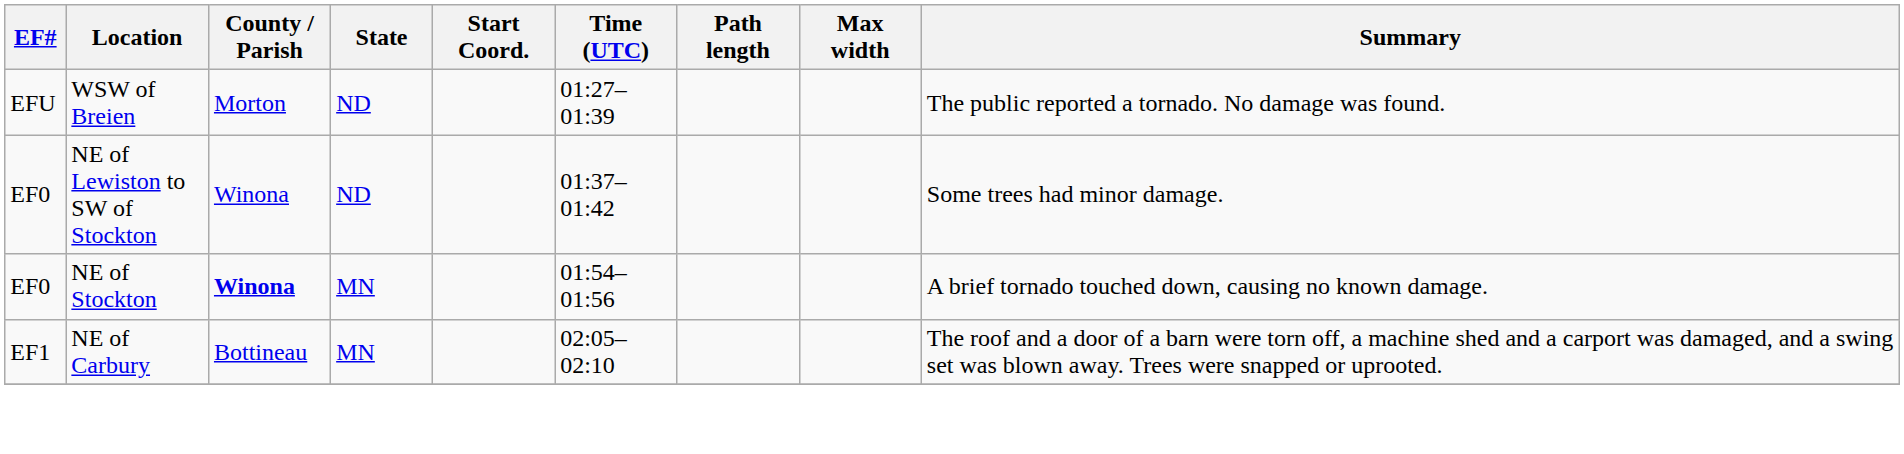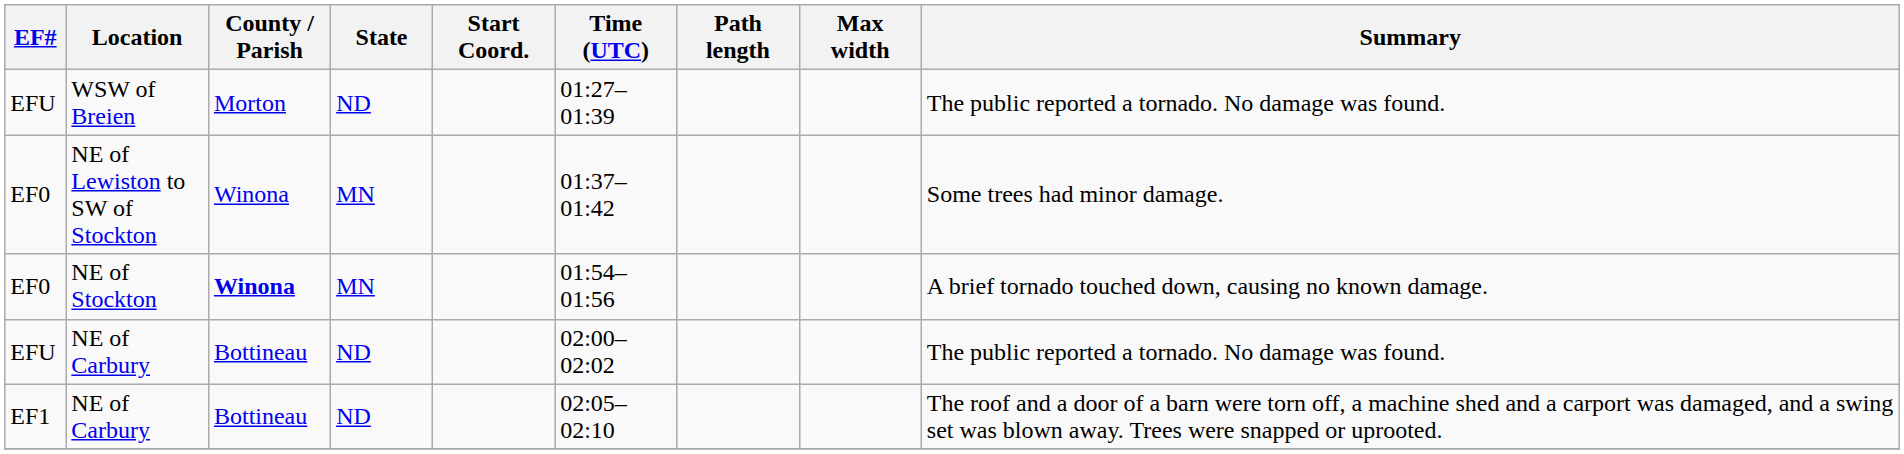(353, 194) ND -> (355, 194) MN
+ row: (33, 351)
(355, 351) MN -> (353, 416) ND
